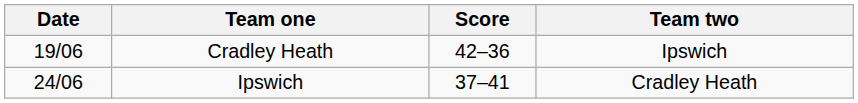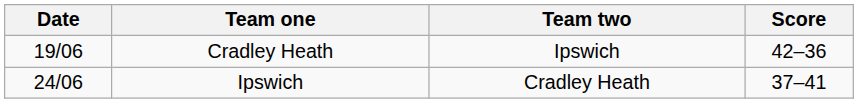columns swapped: (482, 20) <-> (694, 20)
